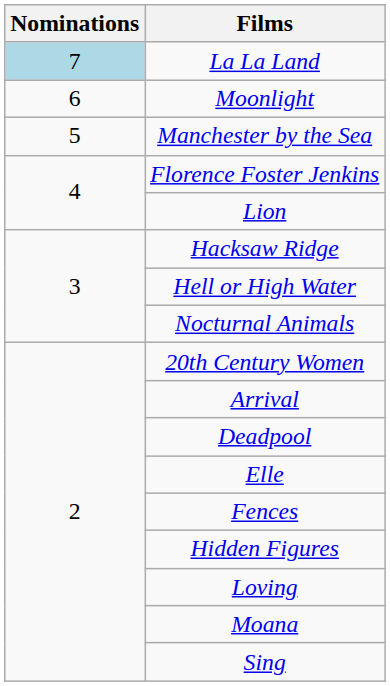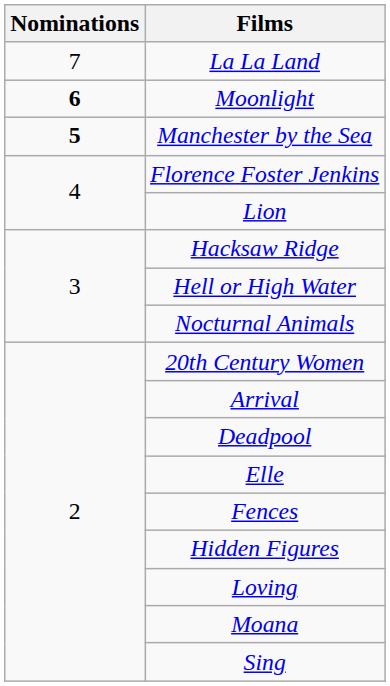(75, 60) lightblue background -> (75, 60) no background
(75, 98) normal -> (75, 98) bold
(75, 135) normal -> (75, 135) bold
